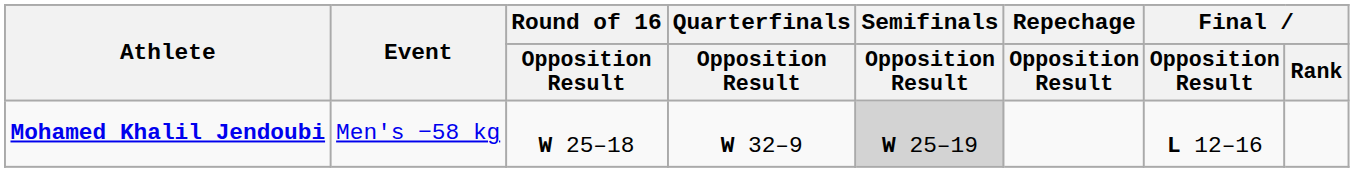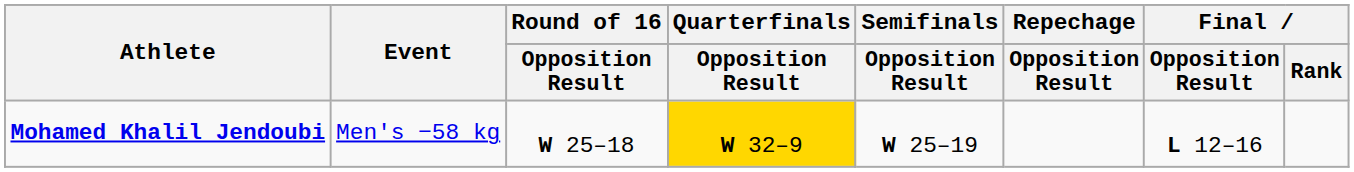(762, 147) no background -> (762, 147) gold background
(930, 147) lightgrey background -> (930, 147) no background
